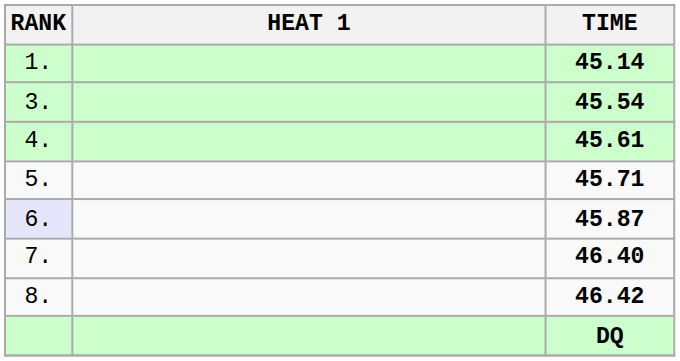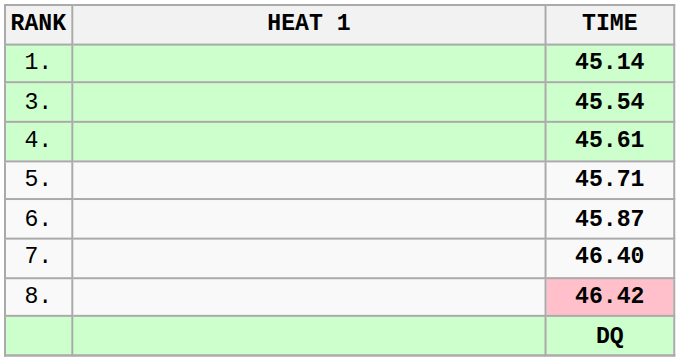(38, 219) lavender background -> (38, 219) no background
(610, 297) no background -> (610, 297) pink background
